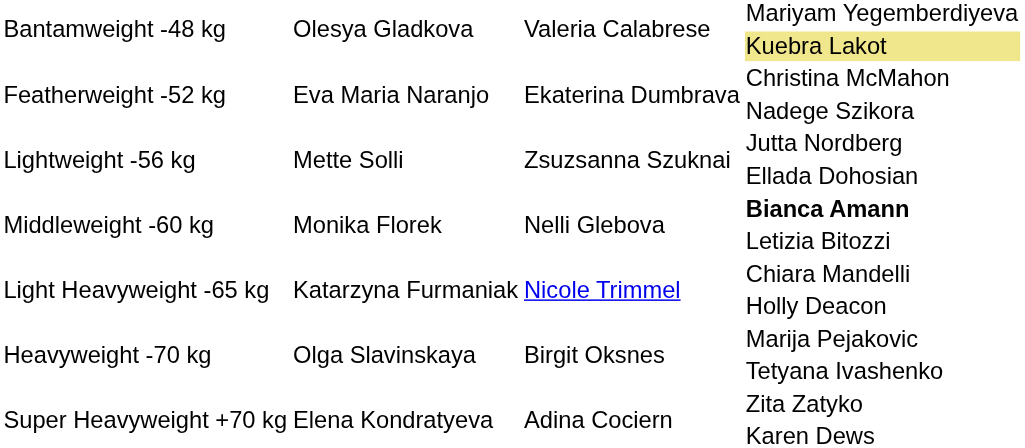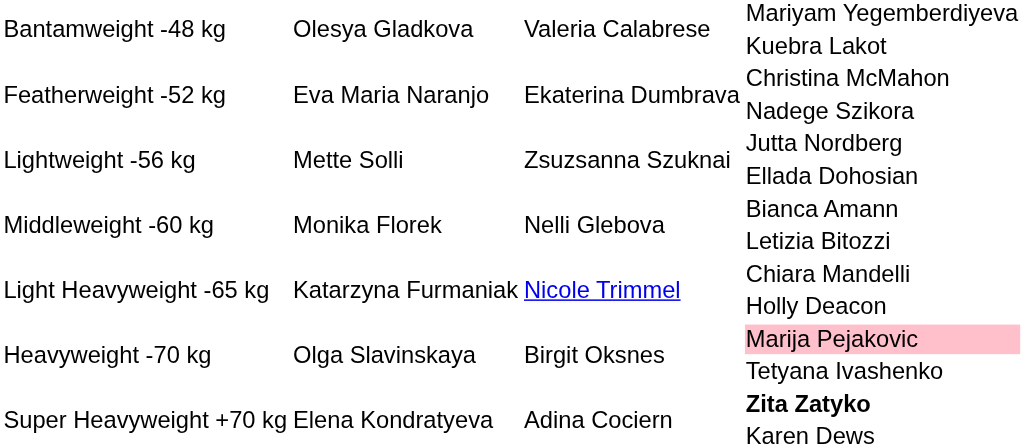(816, 46) khaki background -> (816, 46) no background
(828, 208) bold -> (822, 208) normal
(832, 339) no background -> (832, 339) pink background
(804, 404) normal -> (808, 404) bold
